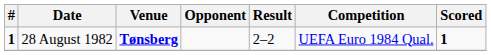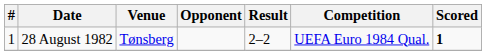(11, 38) bold -> (11, 38) normal
(149, 38) bold -> (147, 38) normal
